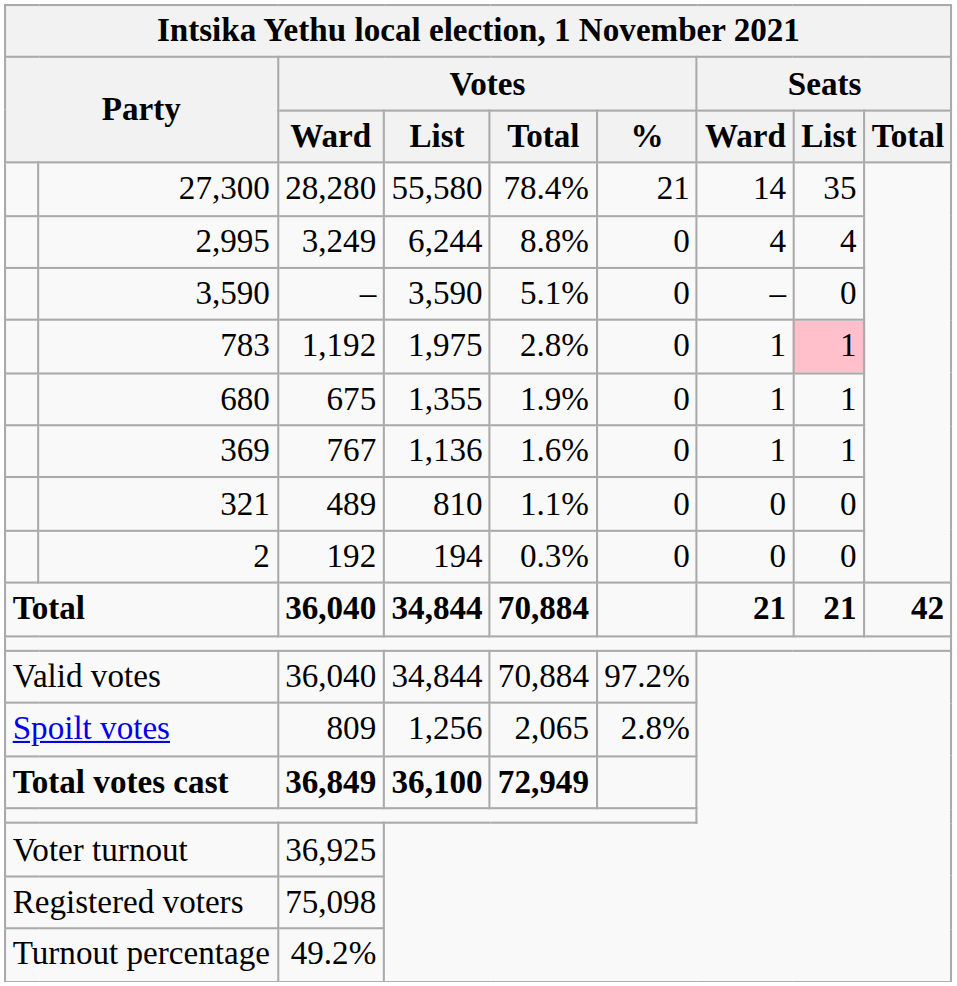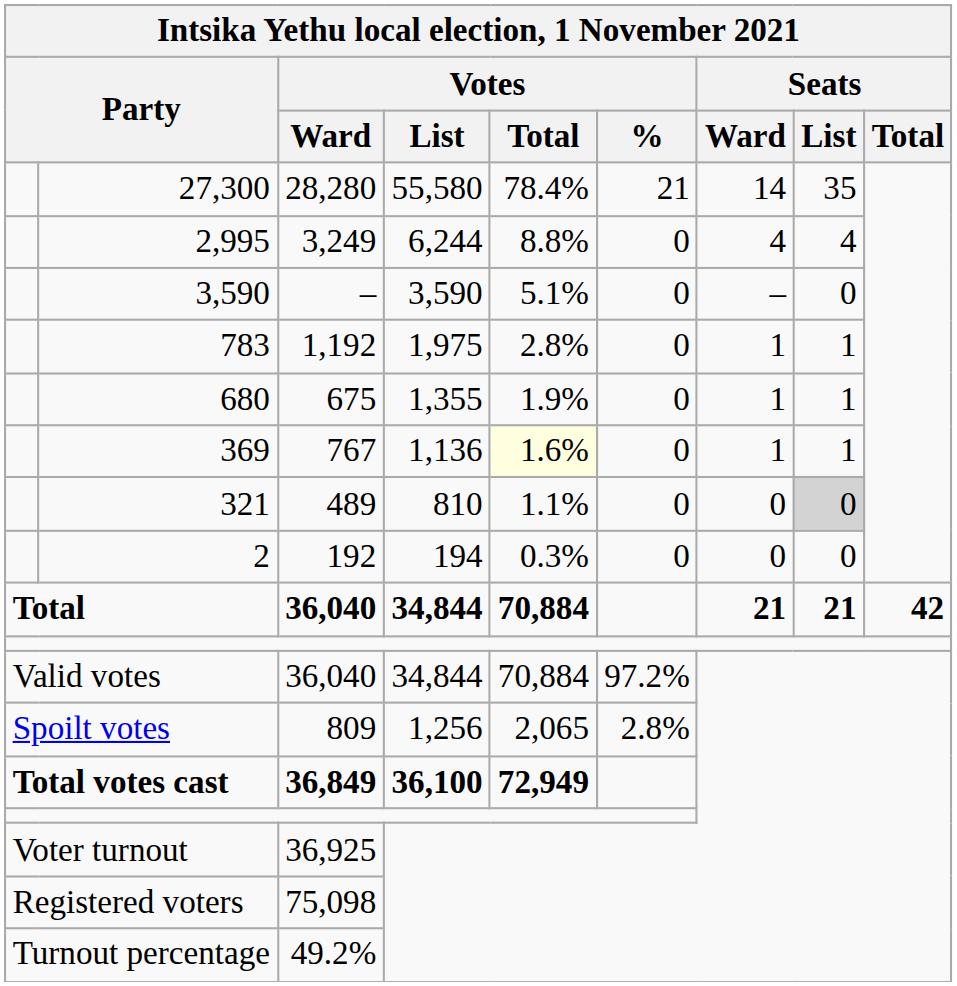(848, 345) pink background -> (848, 345) no background
(554, 450) no background -> (554, 450) lightyellow background
(848, 503) no background -> (848, 503) lightgrey background
